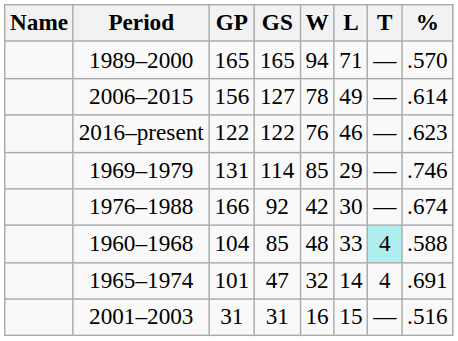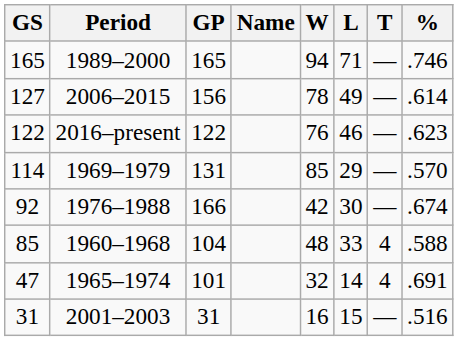columns swapped: (39, 22) <-> (277, 22)
(427, 59) .570 -> (427, 59) .746
(427, 170) .746 -> (427, 170) .570
(385, 243) paleturquoise background -> (385, 243) no background
